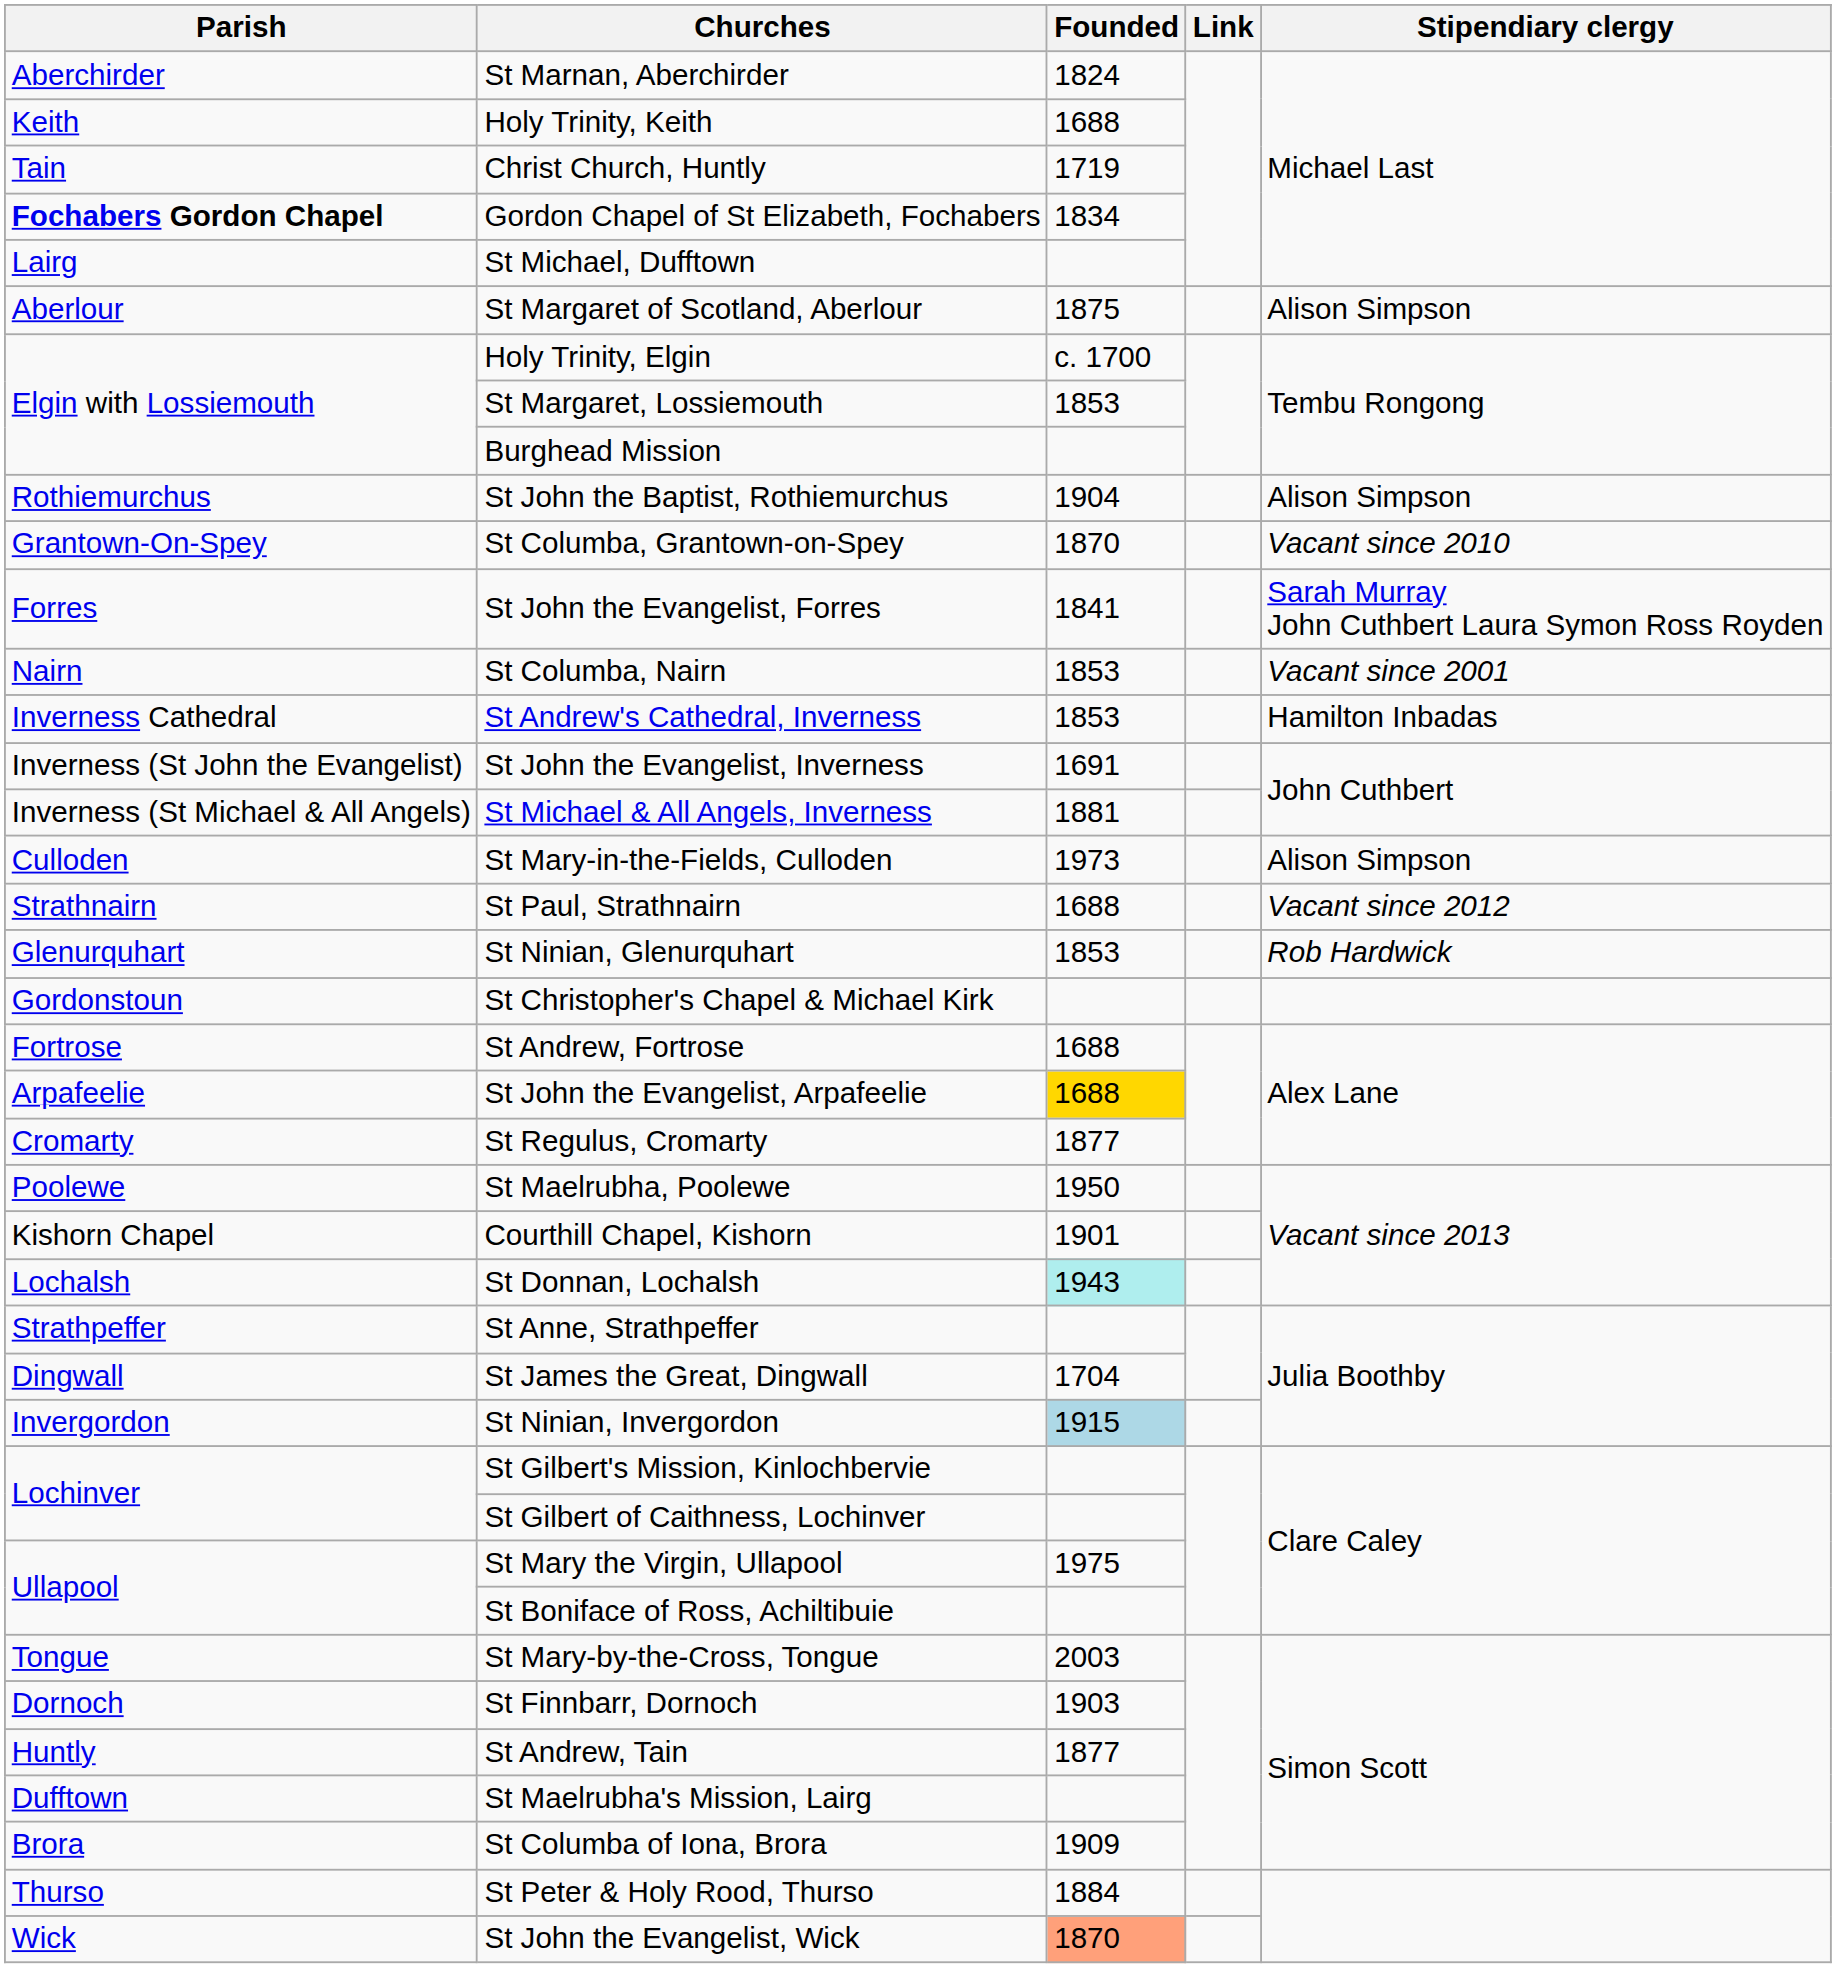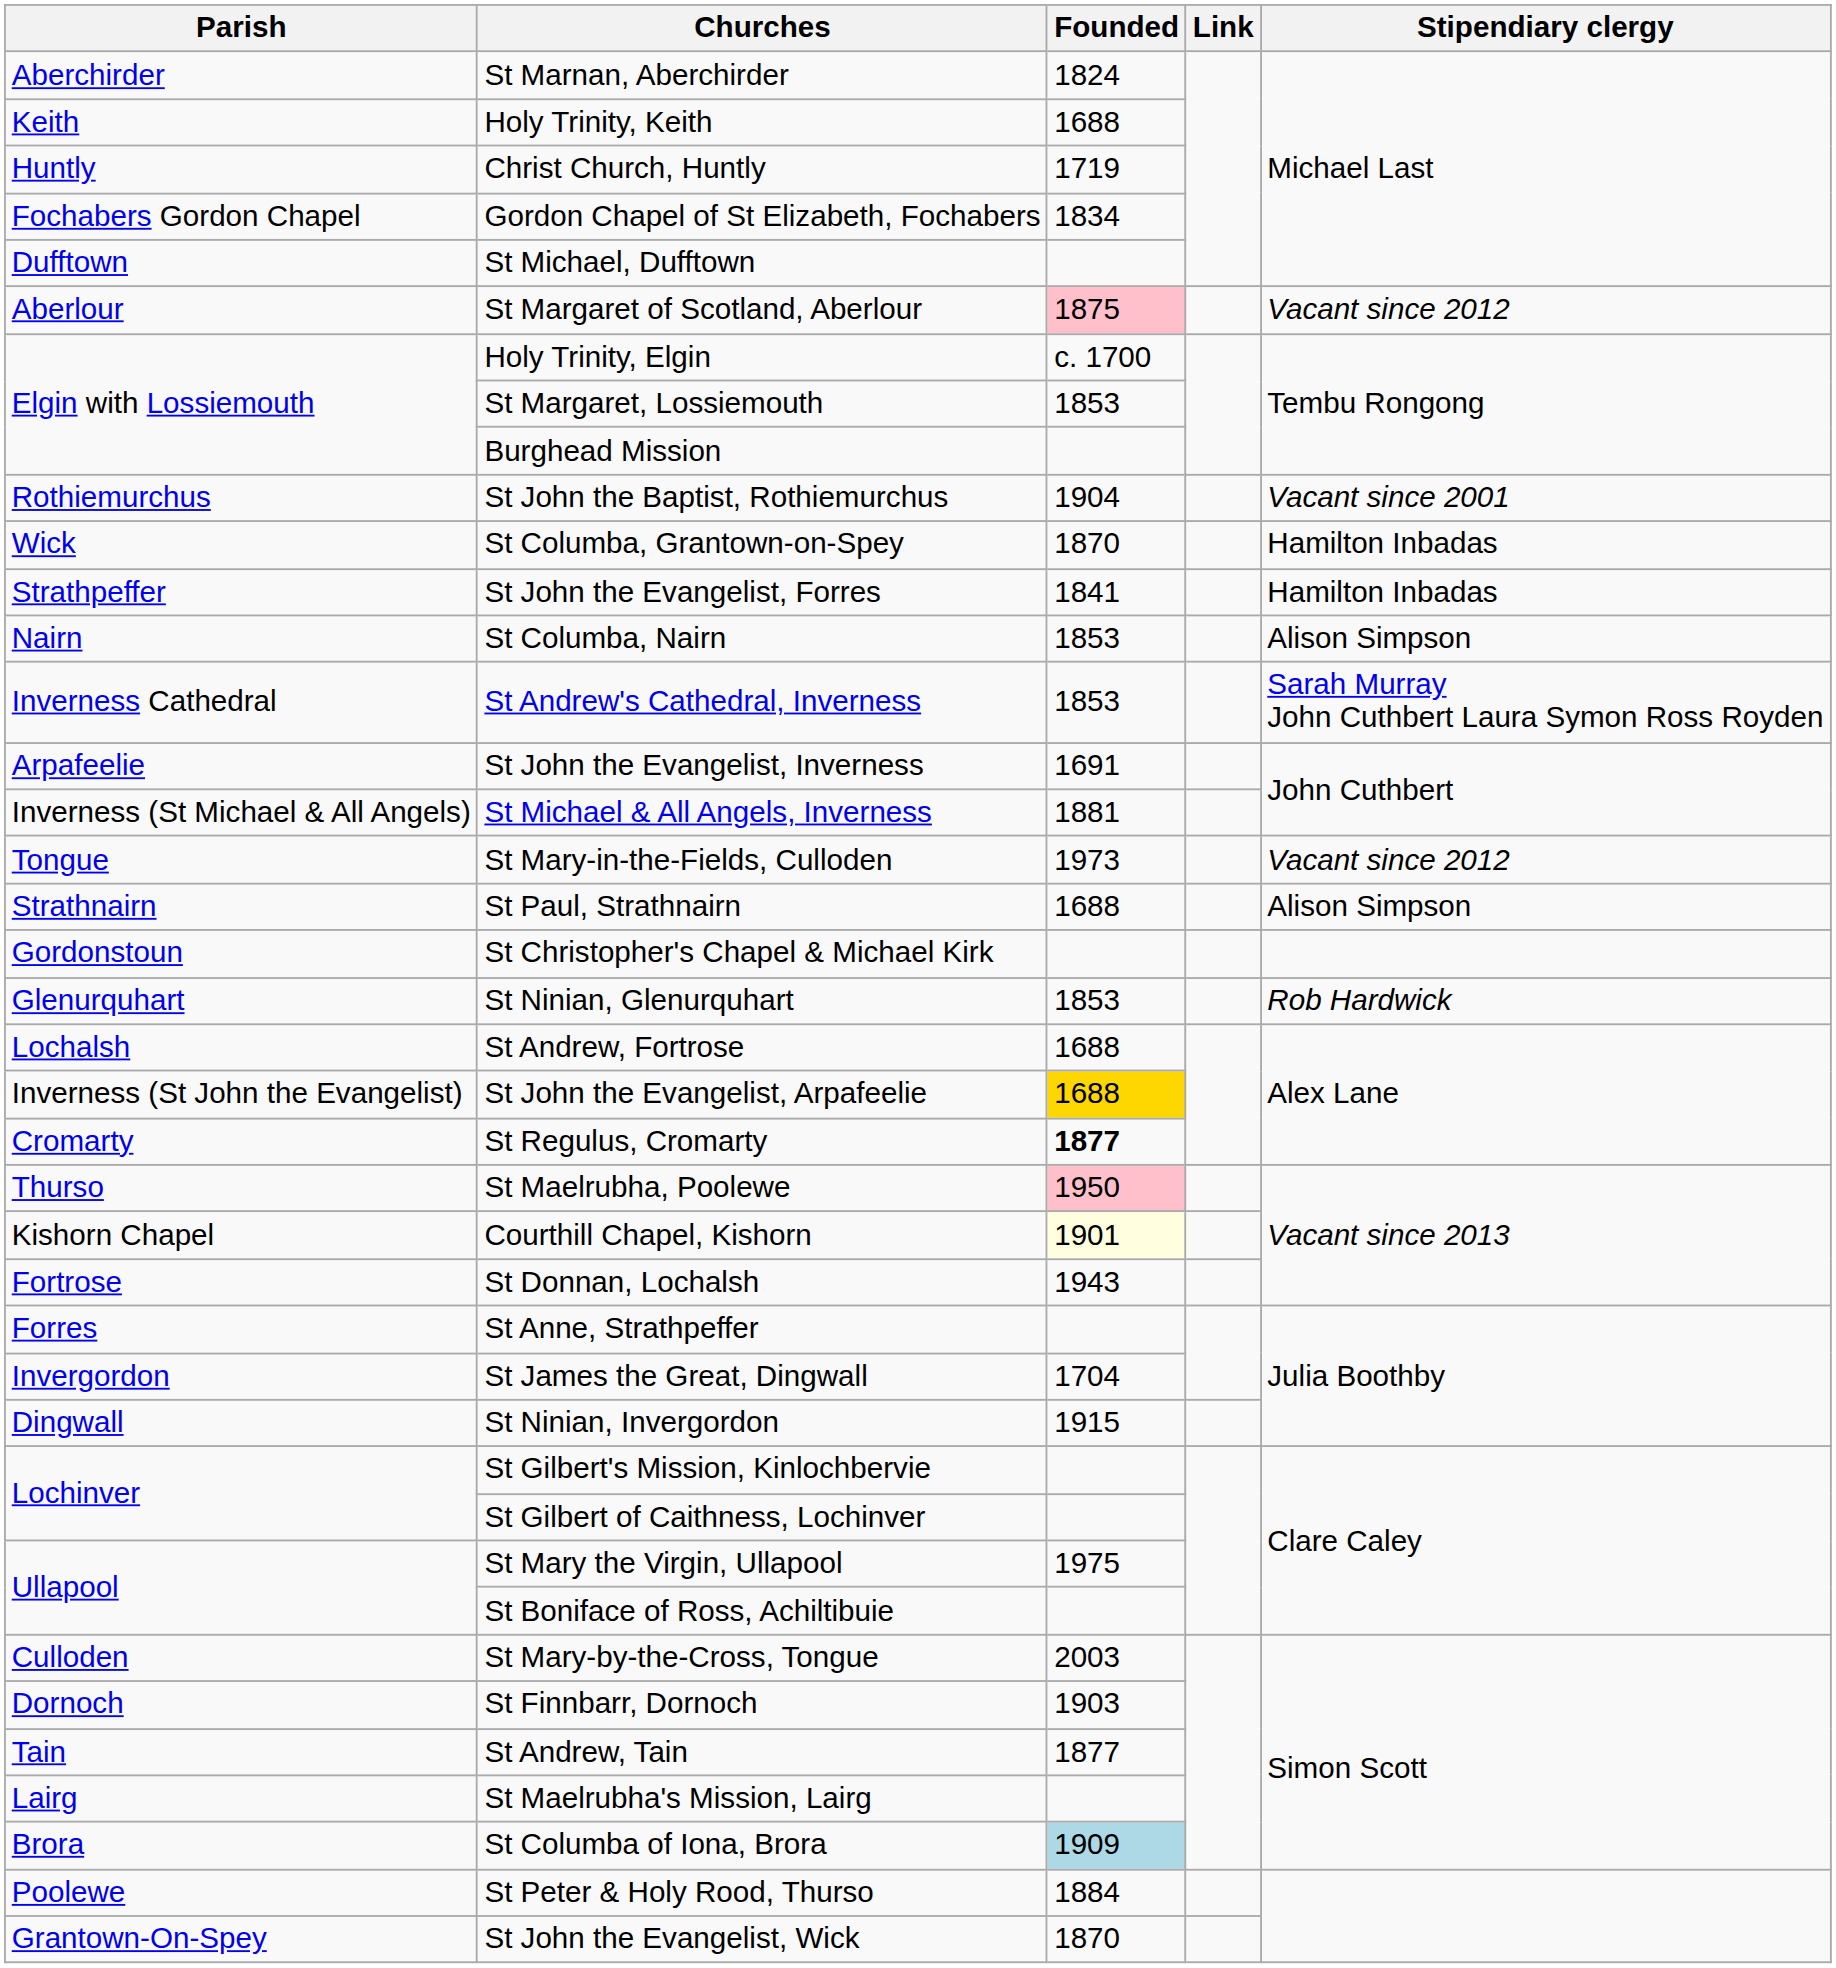(39, 168) Tain -> (54, 168) Huntly
(198, 215) bold -> (186, 215) normal
(45, 262) Lairg -> (70, 262) Dufftown
(1087, 309) no background -> (1087, 309) pink background
(1369, 309) Alison Simpson -> (1389, 309) Vacant since 2012
(1369, 497) Alison Simpson -> (1389, 497) Vacant since 2001
(139, 544) Grantown-On-Spey -> (44, 544) Wick
(1389, 544) Vacant since 2010 -> (1382, 544) Hamilton Inbadas
(55, 607) Forres -> (89, 591) Strathpeffer
(1545, 607) Sarah Murray John Cuthbert Laura Symon Ross Royden -> (1382, 591) Hamilton Inbadas
(1389, 671) Vacant since 2001 -> (1369, 638) Alison Simpson
(1382, 718) Hamilton Inbadas -> (1545, 701) Sarah Murray John Cuthbert Laura Symon Ross Royden
(237, 765) Inverness (St John the Evangelist) -> (78, 765) Arpafeelie
(70, 859) Culloden -> (60, 859) Tongue
(1369, 859) Alison Simpson -> (1389, 859) Vacant since 2012
(1389, 906) Vacant since 2012 -> (1369, 906) Alison Simpson
rows swapped: (639, 953) <-> (739, 1000)
(67, 1047) Fortrose -> (71, 1047) Lochalsh
(78, 1094) Arpafeelie -> (237, 1094) Inverness (St John the Evangelist)
(1087, 1140) normal -> (1087, 1140) bold
(69, 1187) Poolewe -> (58, 1187) Thurso
(1087, 1187) no background -> (1087, 1187) pink background
(1087, 1234) no background -> (1087, 1234) lightyellow background
(71, 1281) Lochalsh -> (67, 1281) Fortrose
(1087, 1281) paleturquoise background -> (1087, 1281) no background
(89, 1328) Strathpeffer -> (55, 1328) Forres
(68, 1375) Dingwall -> (91, 1375) Invergordon
(91, 1422) Invergordon -> (68, 1422) Dingwall
(1087, 1422) lightblue background -> (1087, 1422) no background
(60, 1657) Tongue -> (70, 1657) Culloden
(54, 1751) Huntly -> (39, 1751) Tain
(70, 1798) Dufftown -> (45, 1798) Lairg
(1087, 1845) no background -> (1087, 1845) lightblue background
(58, 1892) Thurso -> (69, 1892) Poolewe
(44, 1939) Wick -> (139, 1939) Grantown-On-Spey
(1087, 1939) lightsalmon background -> (1087, 1939) no background
